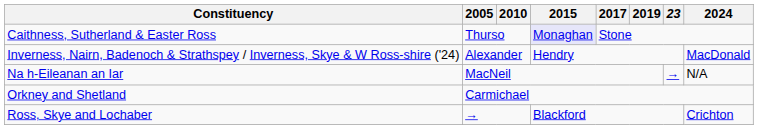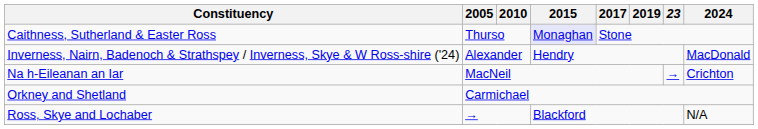(697, 74) N/A -> (710, 74) Crichton
(710, 114) Crichton -> (697, 114) N/A
